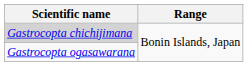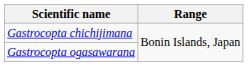(70, 33) lightgrey background -> (70, 33) no background
